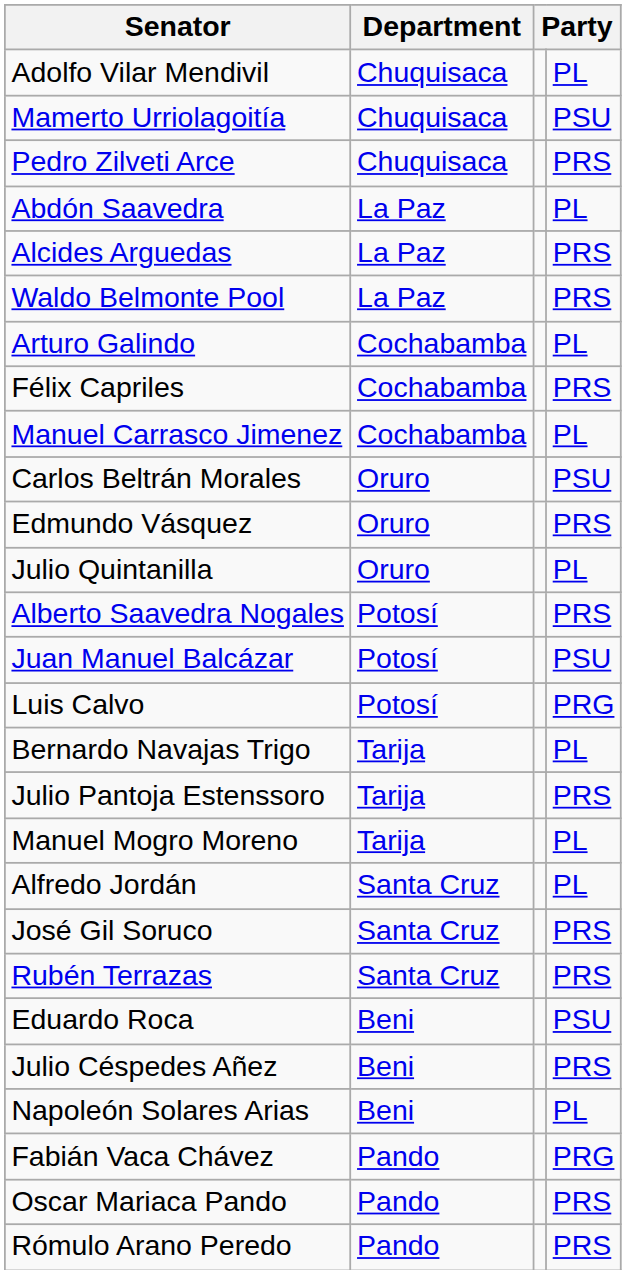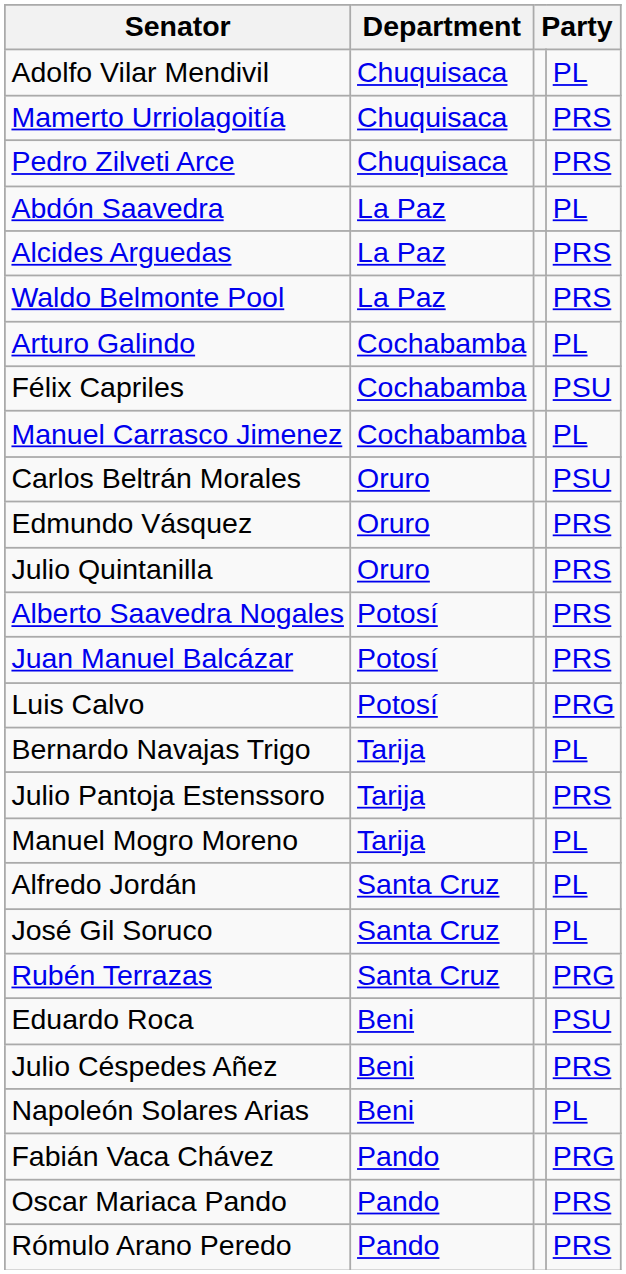(582, 117) PSU -> (582, 117) PRS
(582, 388) PRS -> (582, 388) PSU
(570, 569) PL -> (582, 569) PRS
(582, 659) PSU -> (582, 659) PRS
(582, 930) PRS -> (570, 930) PL
(582, 975) PRS -> (584, 975) PRG
